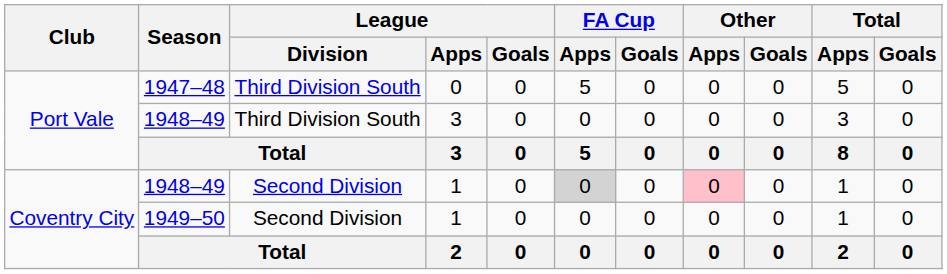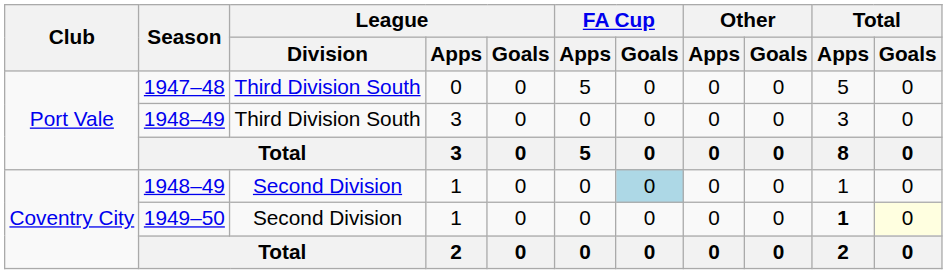(585, 185) lightgrey background -> (585, 185) no background
(650, 185) no background -> (650, 185) lightblue background
(714, 185) pink background -> (714, 185) no background
(843, 218) normal -> (843, 218) bold
(908, 218) no background -> (908, 218) lightyellow background
